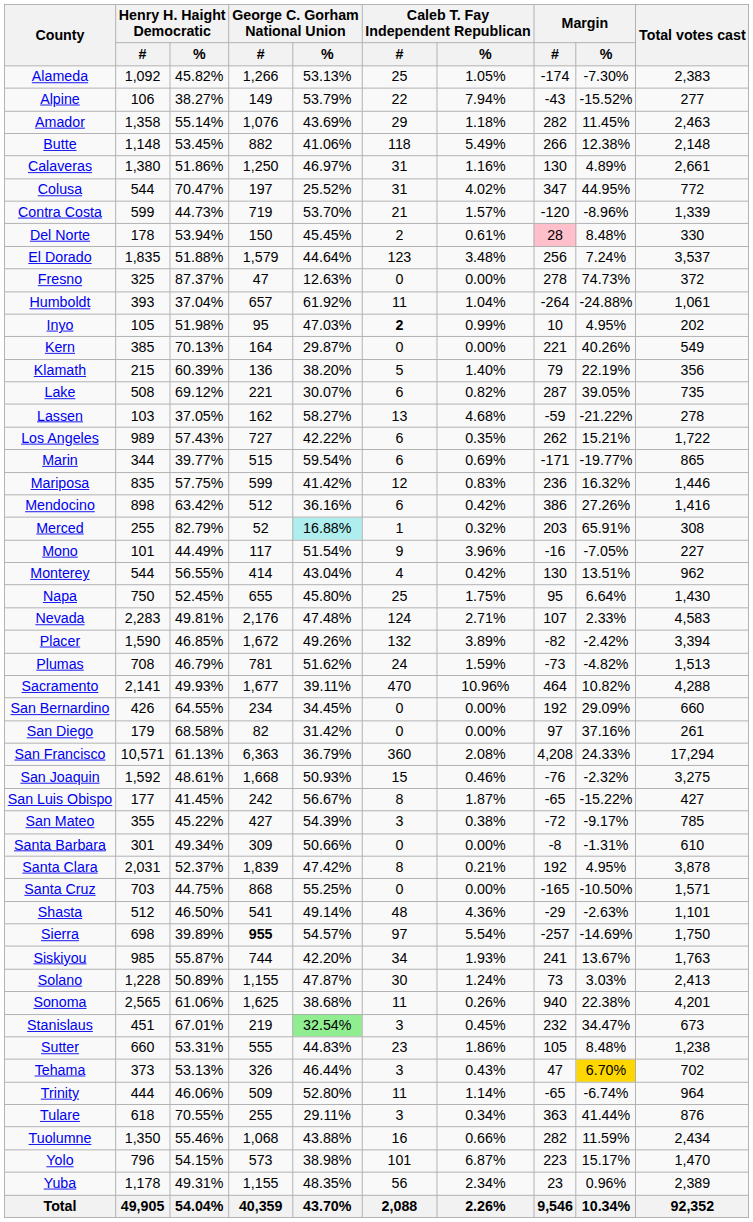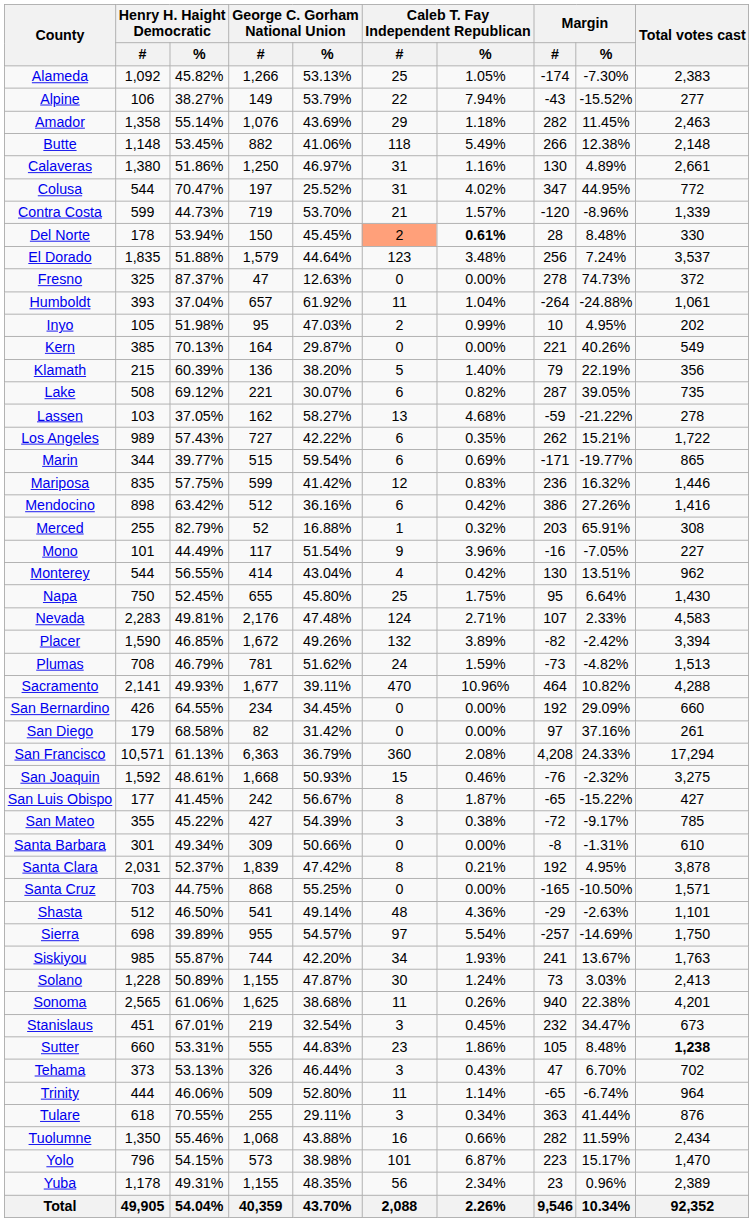(399, 235) no background -> (399, 235) lightsalmon background
(485, 235) normal -> (485, 235) bold
(555, 235) pink background -> (555, 235) no background
(399, 325) bold -> (399, 325) normal
(327, 528) paleturquoise background -> (327, 528) no background
(261, 935) bold -> (261, 935) normal
(327, 1025) lightgreen background -> (327, 1025) no background
(692, 1048) normal -> (692, 1048) bold
(606, 1070) gold background -> (606, 1070) no background
